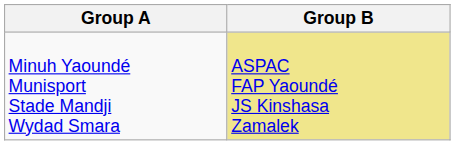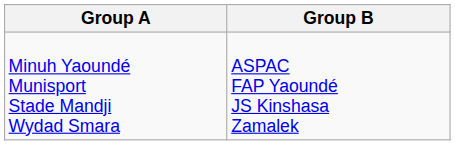(285, 95) khaki background -> (285, 95) no background
